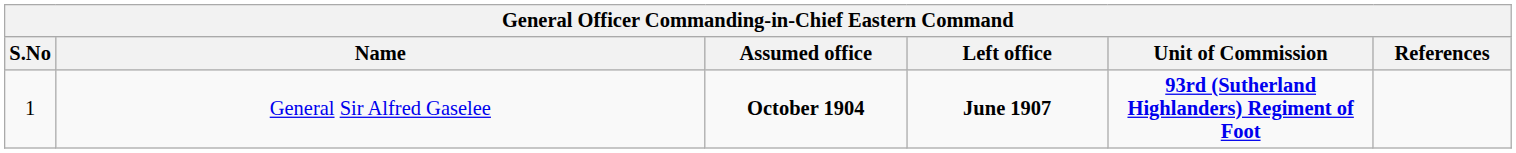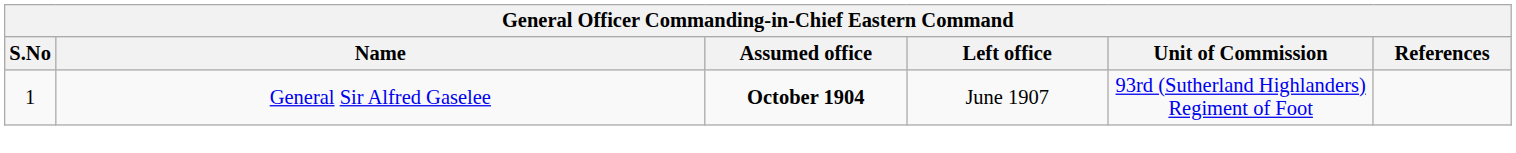(1007, 108) bold -> (1007, 97) normal
(1241, 108) bold -> (1241, 97) normal
